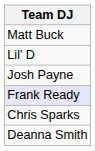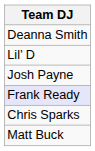(35, 35) Matt Buck -> (47, 35) Deanna Smith
(47, 135) Deanna Smith -> (35, 135) Matt Buck
